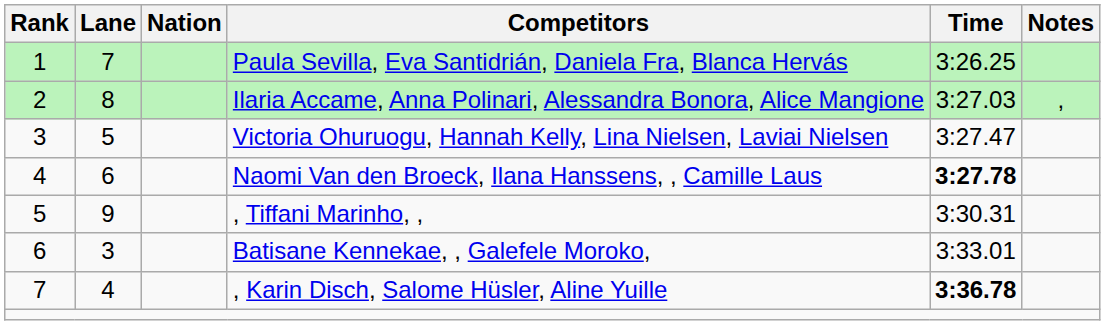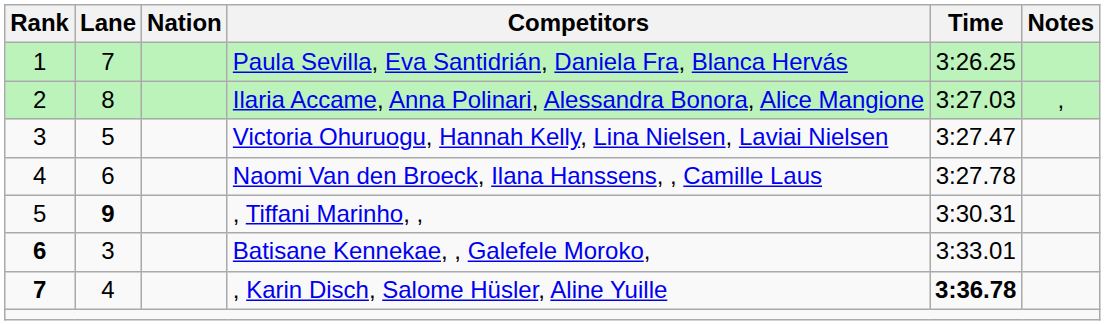(976, 175) bold -> (976, 175) normal
(108, 213) normal -> (108, 213) bold
(40, 251) normal -> (40, 251) bold
(40, 289) normal -> (40, 289) bold
